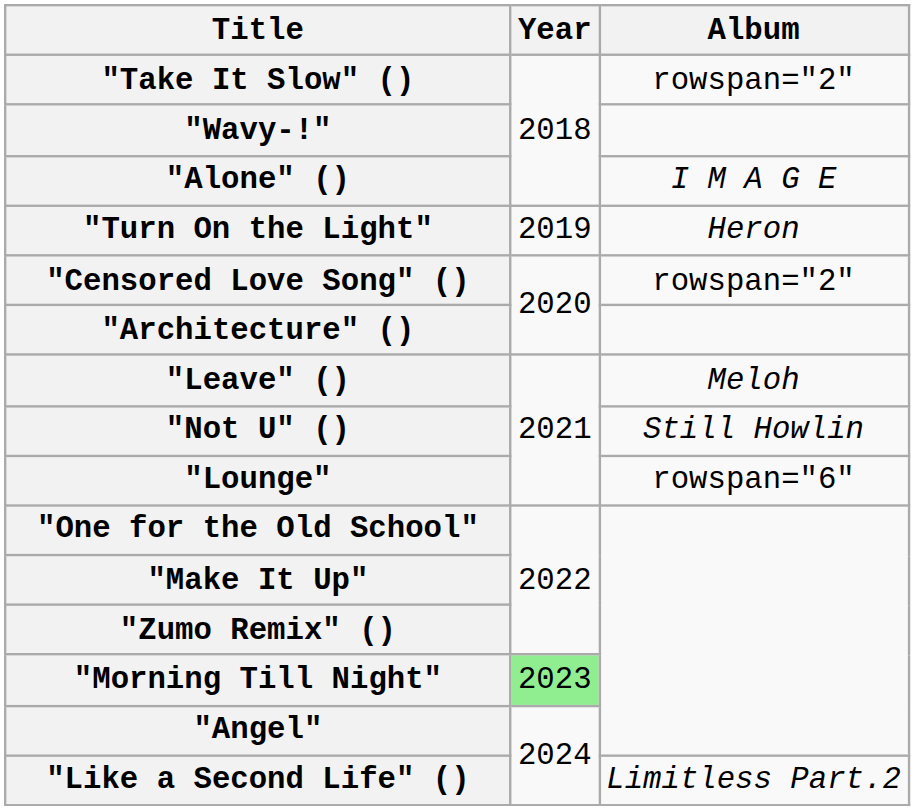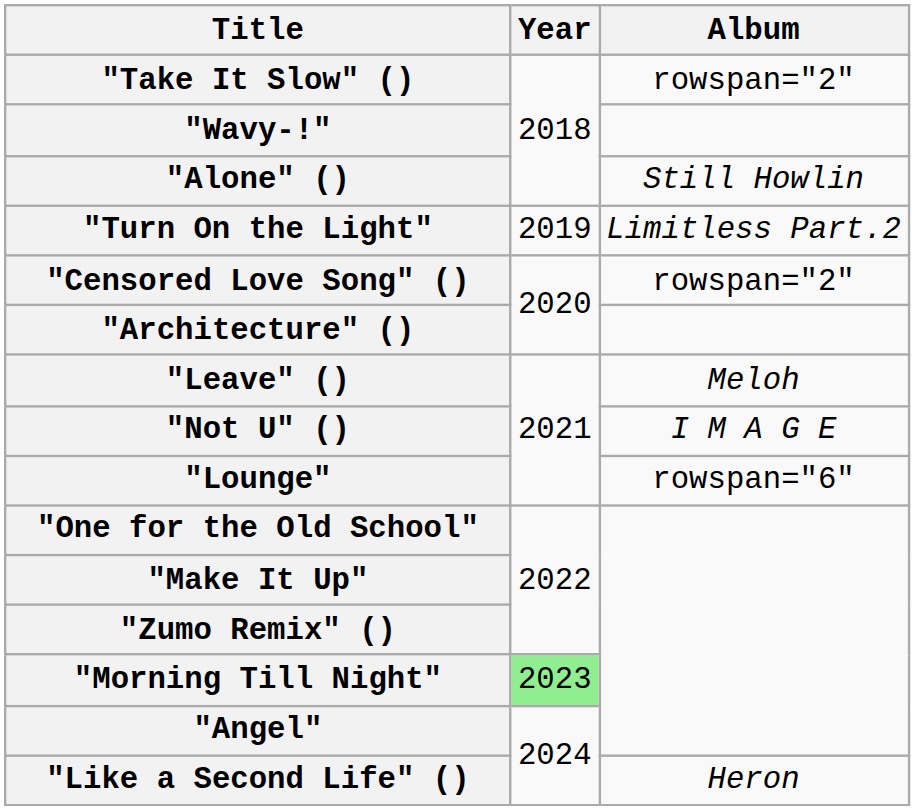(754, 180) I M A G E -> (754, 180) Still Howlin
(754, 230) Heron -> (754, 230) Limitless Part.2
(754, 430) Still Howlin -> (754, 430) I M A G E
(754, 780) Limitless Part.2 -> (754, 780) Heron
